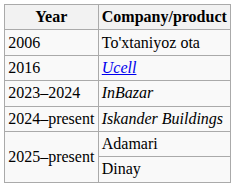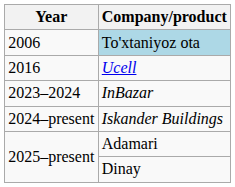(151, 42) no background -> (151, 42) lightblue background
